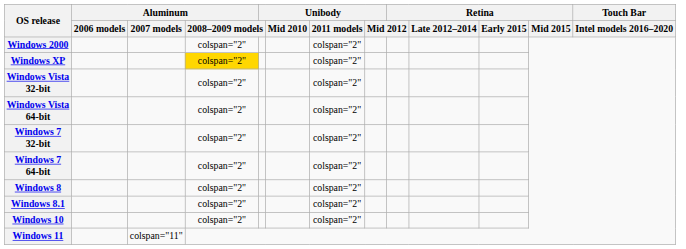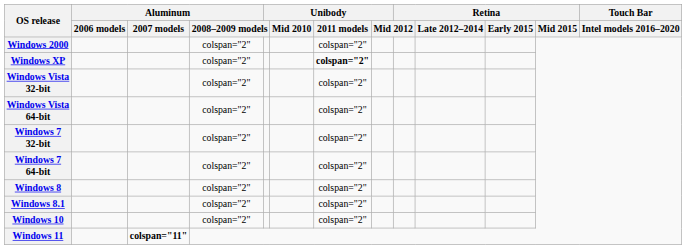(222, 61) gold background -> (226, 61) no background
(337, 61) normal -> (343, 61) bold
(156, 236) normal -> (158, 236) bold
